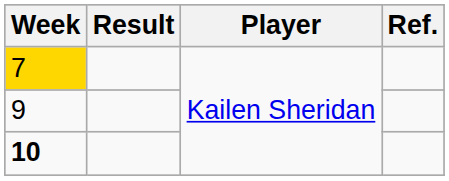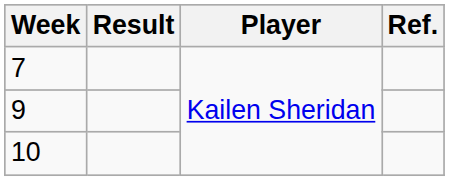(18, 68) gold background -> (18, 68) no background
(26, 152) bold -> (26, 152) normal
